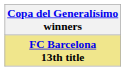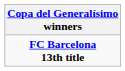(63, 50) khaki background -> (63, 50) no background
